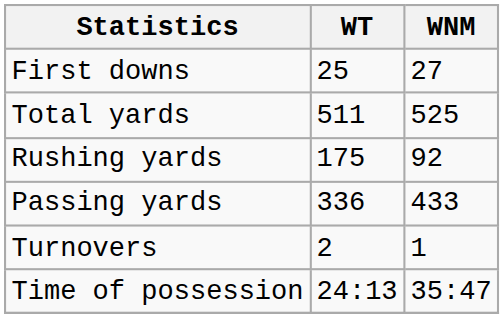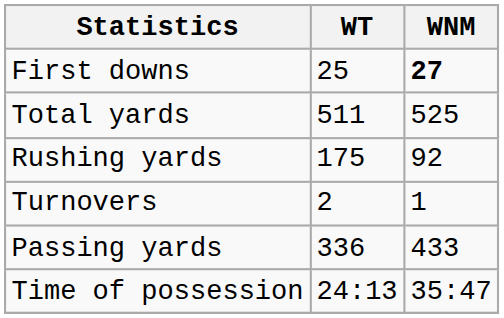(427, 71) normal -> (427, 71) bold
rows swapped: (117, 203) <-> (85, 247)
